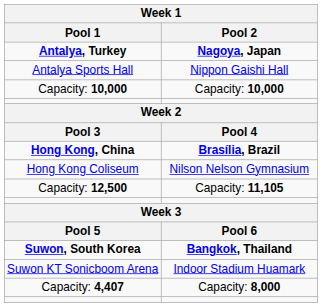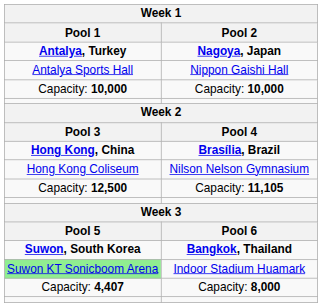(83, 268) no background -> (83, 268) lightgreen background
